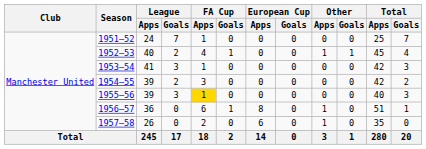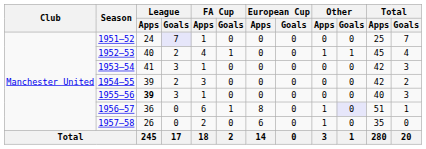(176, 39) no background -> (176, 39) lavender background
(149, 95) normal -> (149, 95) bold
(204, 95) gold background -> (204, 95) no background
(352, 109) no background -> (352, 109) lavender background
